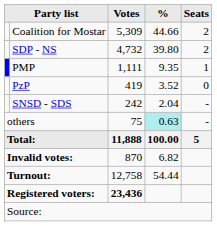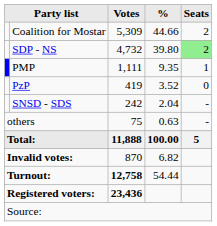(206, 49) no background -> (206, 49) lightgreen background
(169, 121) paleturquoise background -> (169, 121) no background
(126, 175) normal -> (126, 175) bold
